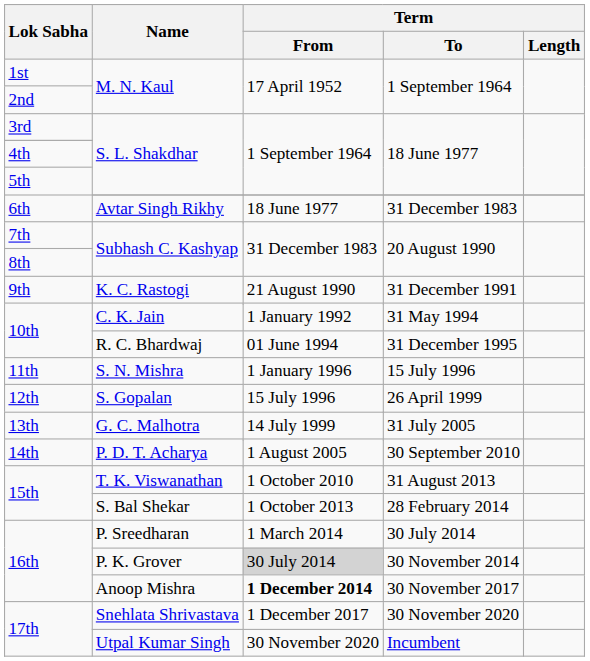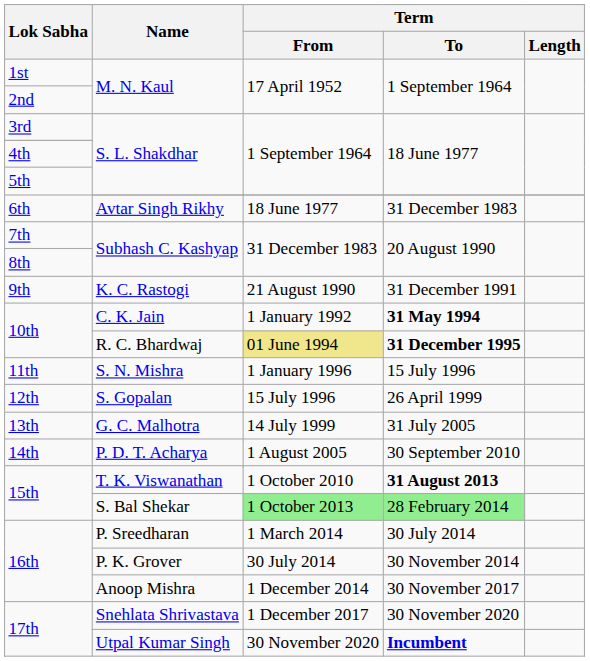(433, 316) normal -> (434, 316) bold
(292, 343) no background -> (292, 343) khaki background
(452, 343) normal -> (454, 343) bold
(441, 479) normal -> (443, 479) bold
(300, 506) no background -> (300, 506) lightgreen background
(448, 506) no background -> (448, 506) lightgreen background
(291, 561) lightgrey background -> (291, 561) no background
(309, 588) bold -> (308, 588) normal
(424, 642) normal -> (427, 642) bold
